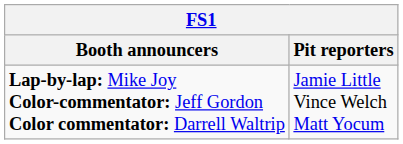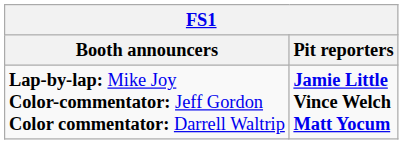(340, 102) normal -> (342, 102) bold
